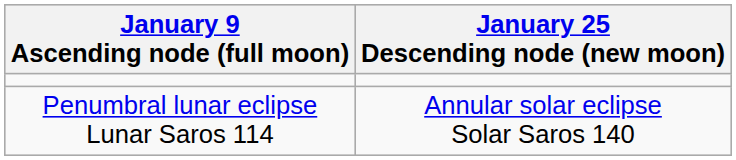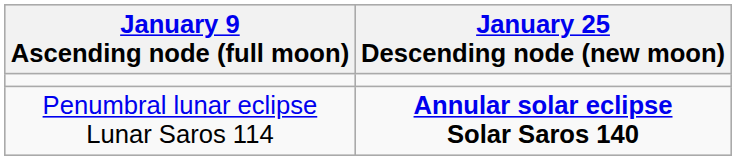(543, 120) normal -> (543, 120) bold
